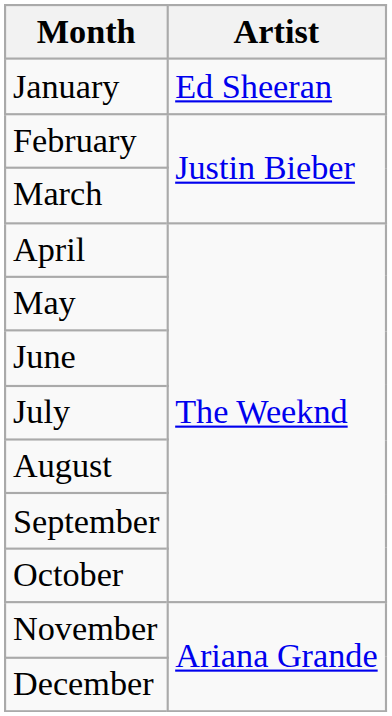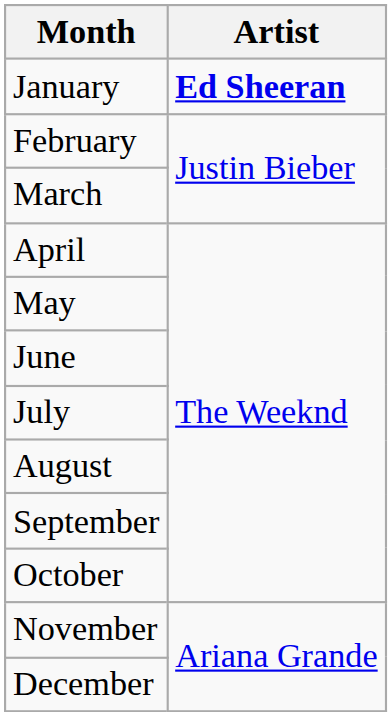(254, 85) normal -> (260, 85) bold
